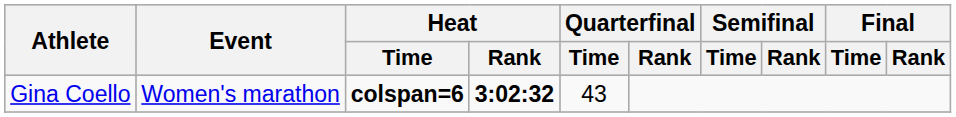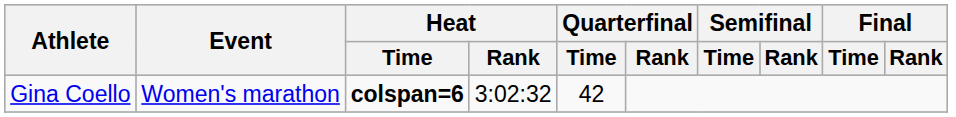(514, 94) bold -> (513, 94) normal
(594, 94) 43 -> (591, 94) 42
